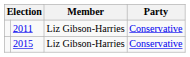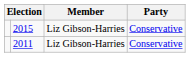rows swapped: (23, 28) <-> (23, 44)
